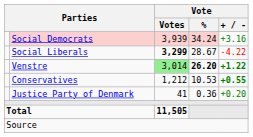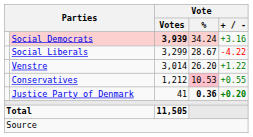(174, 39) normal -> (174, 39) bold
(174, 53) bold -> (174, 53) normal
(174, 66) lightgreen background -> (174, 66) no background
(204, 66) bold -> (204, 66) normal
(233, 66) bold -> (233, 66) normal
(204, 80) no background -> (204, 80) pink background
(233, 80) bold -> (233, 80) normal
(206, 94) normal -> (206, 94) bold
(233, 94) normal -> (233, 94) bold
